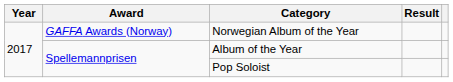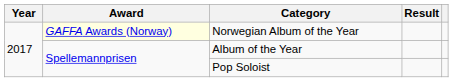(109, 31) no background -> (109, 31) lightyellow background
